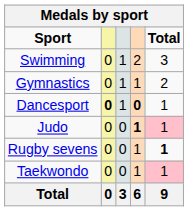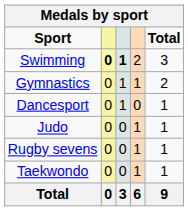(108, 60) normal -> (108, 60) bold
(123, 60) normal -> (123, 60) bold
(108, 105) bold -> (108, 105) normal
(137, 105) bold -> (137, 105) normal
(137, 127) bold -> (137, 127) normal
(164, 127) pink background -> (164, 127) no background
(164, 150) bold -> (164, 150) normal
(164, 172) pink background -> (164, 172) no background
